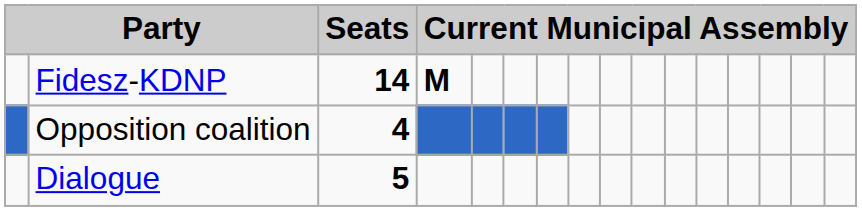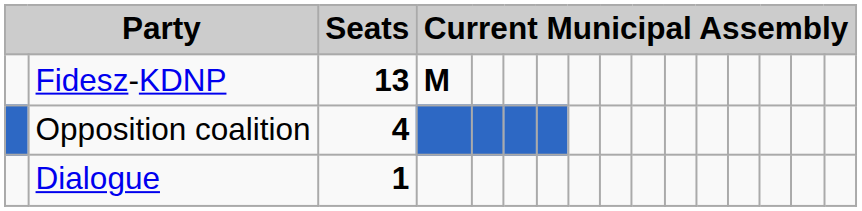(392, 79) 14 -> (392, 79) 13
(401, 179) 5 -> (401, 179) 1
